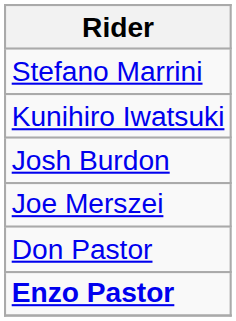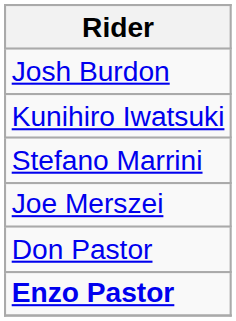(107, 71) Stefano Marrini -> (91, 71) Josh Burdon
(91, 160) Josh Burdon -> (107, 160) Stefano Marrini
